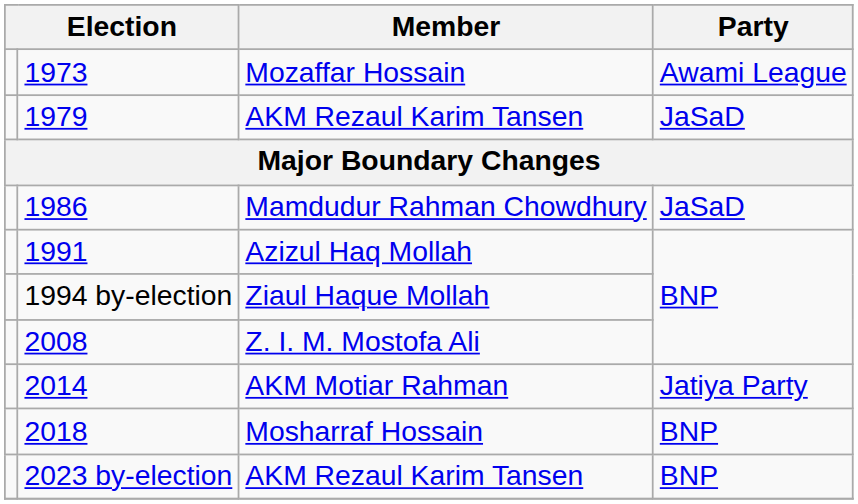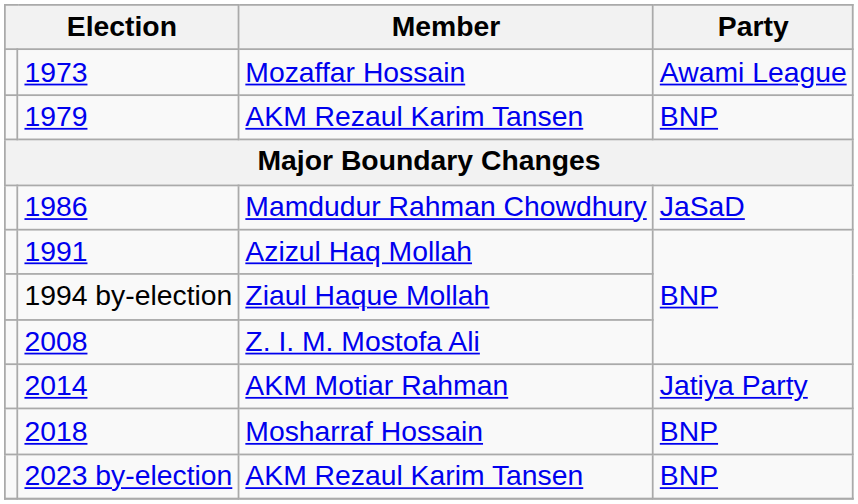(702, 116) JaSaD -> (689, 116) BNP
